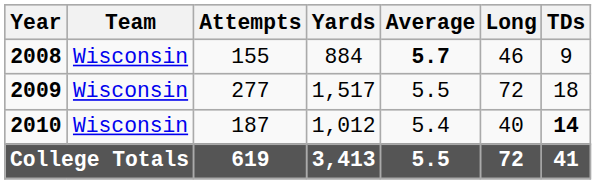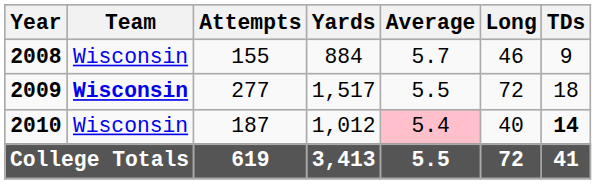(431, 57) bold -> (431, 57) normal
(131, 92) normal -> (131, 92) bold
(431, 126) no background -> (431, 126) pink background
